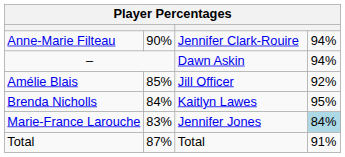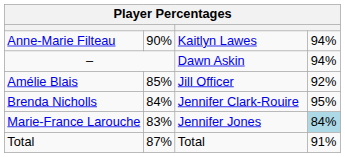(238, 40) Jennifer Clark-Rouire -> (217, 40) Kaitlyn Lawes
(217, 101) Kaitlyn Lawes -> (238, 101) Jennifer Clark-Rouire
